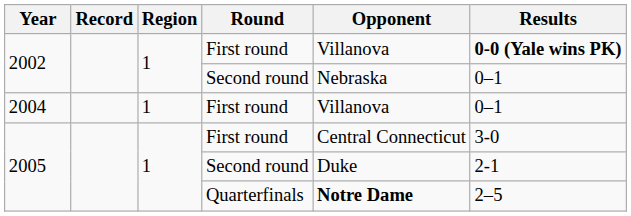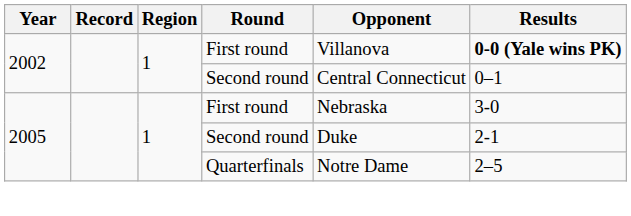(352, 78) Nebraska -> (392, 78) Central Connecticut
- row: (27, 107)
(392, 136) Central Connecticut -> (352, 107) Nebraska
(365, 195) bold -> (363, 166) normal
